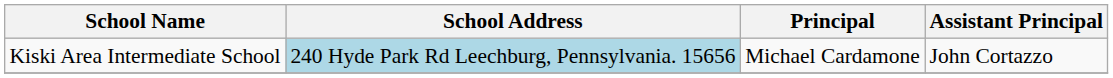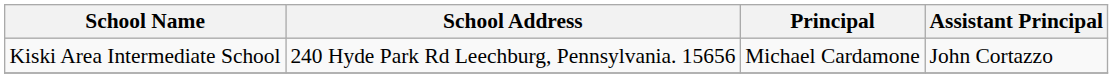(513, 55) lightblue background -> (513, 55) no background
